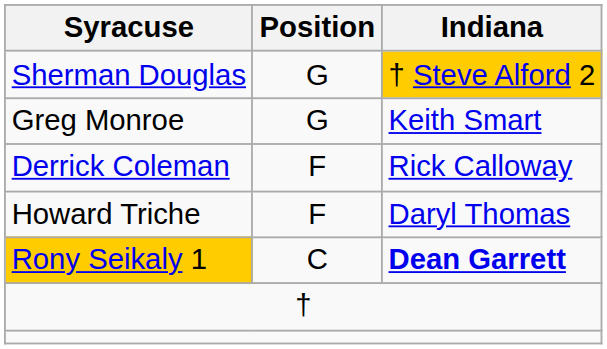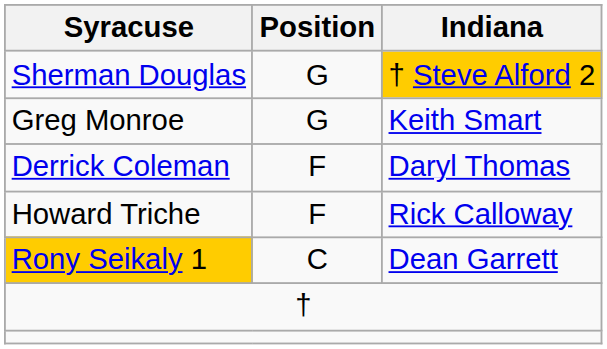(480, 167) Rick Calloway -> (479, 167) Daryl Thomas
(479, 213) Daryl Thomas -> (480, 213) Rick Calloway
(477, 259) bold -> (473, 259) normal
